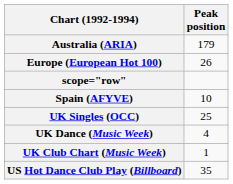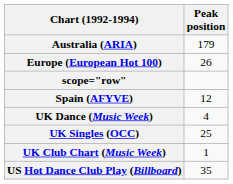(206, 98) 10 -> (206, 98) 12
rows swapped: (94, 116) <-> (94, 134)
